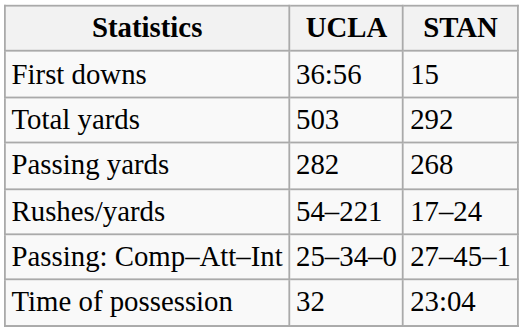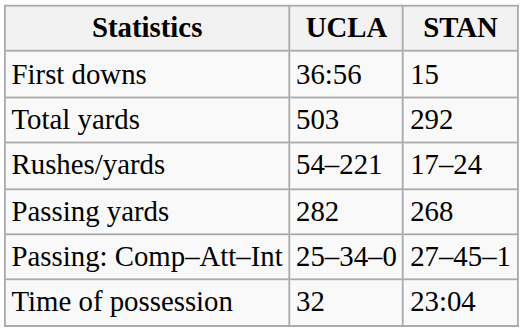rows swapped: (88, 210) <-> (90, 165)
